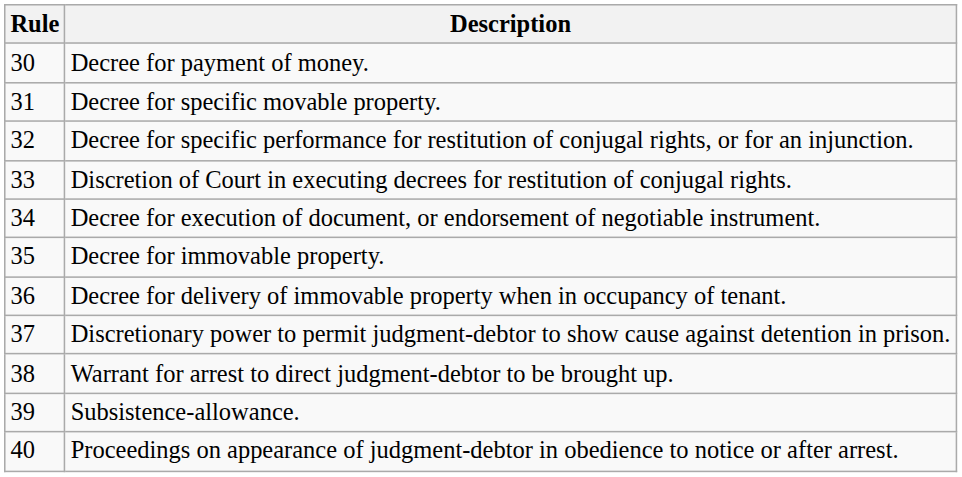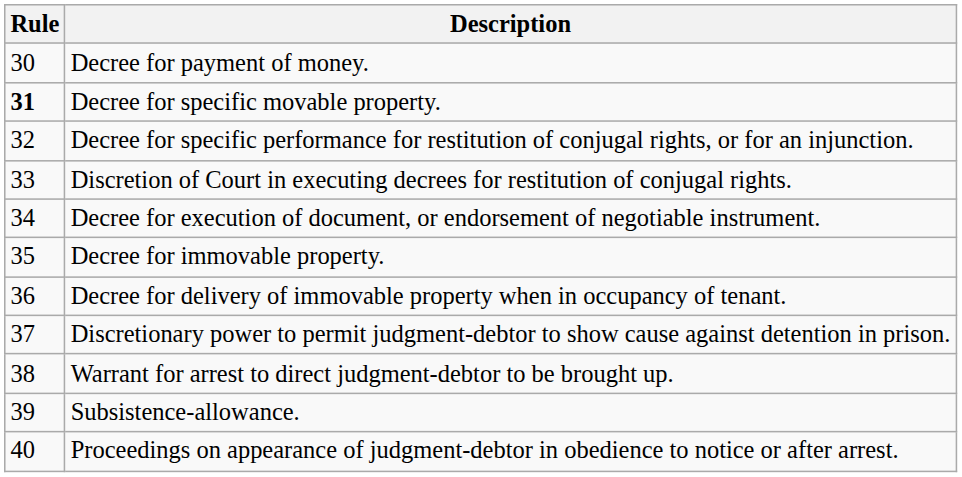(23, 101) normal -> (23, 101) bold
